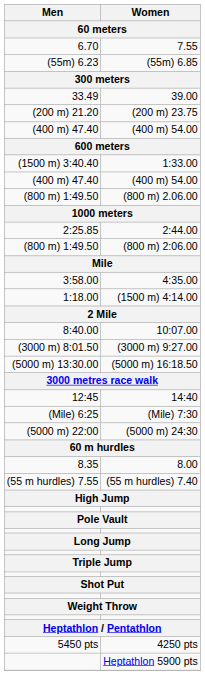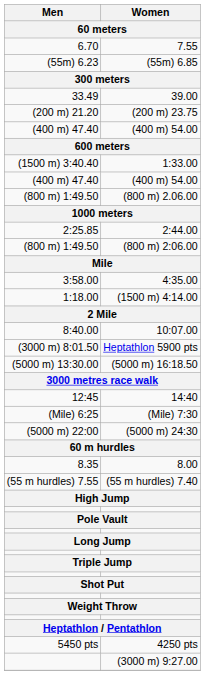(158, 347) (3000 m) 9:27.00 -> (150, 347) Heptathlon 5900 pts
(150, 661) Heptathlon 5900 pts -> (158, 661) (3000 m) 9:27.00
